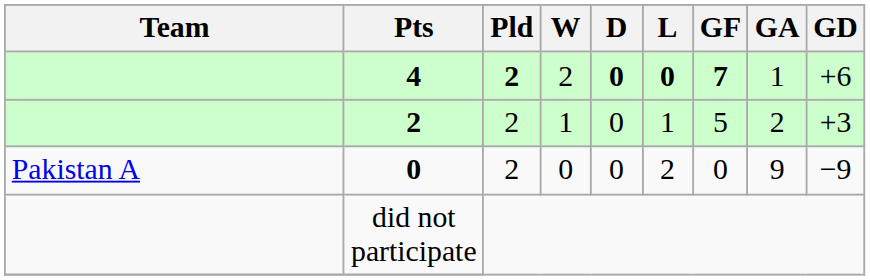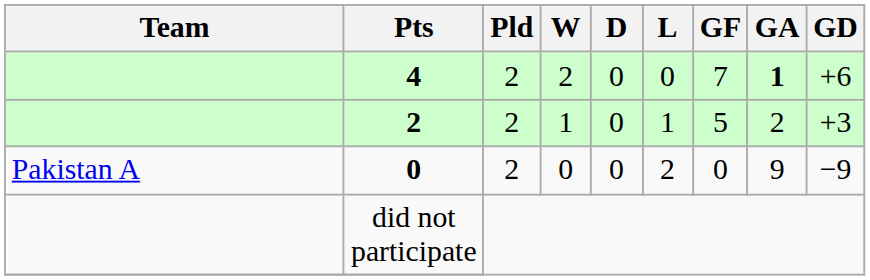(512, 75) bold -> (512, 75) normal
(617, 75) bold -> (617, 75) normal
(667, 75) bold -> (667, 75) normal
(720, 75) bold -> (720, 75) normal
(777, 75) normal -> (777, 75) bold
